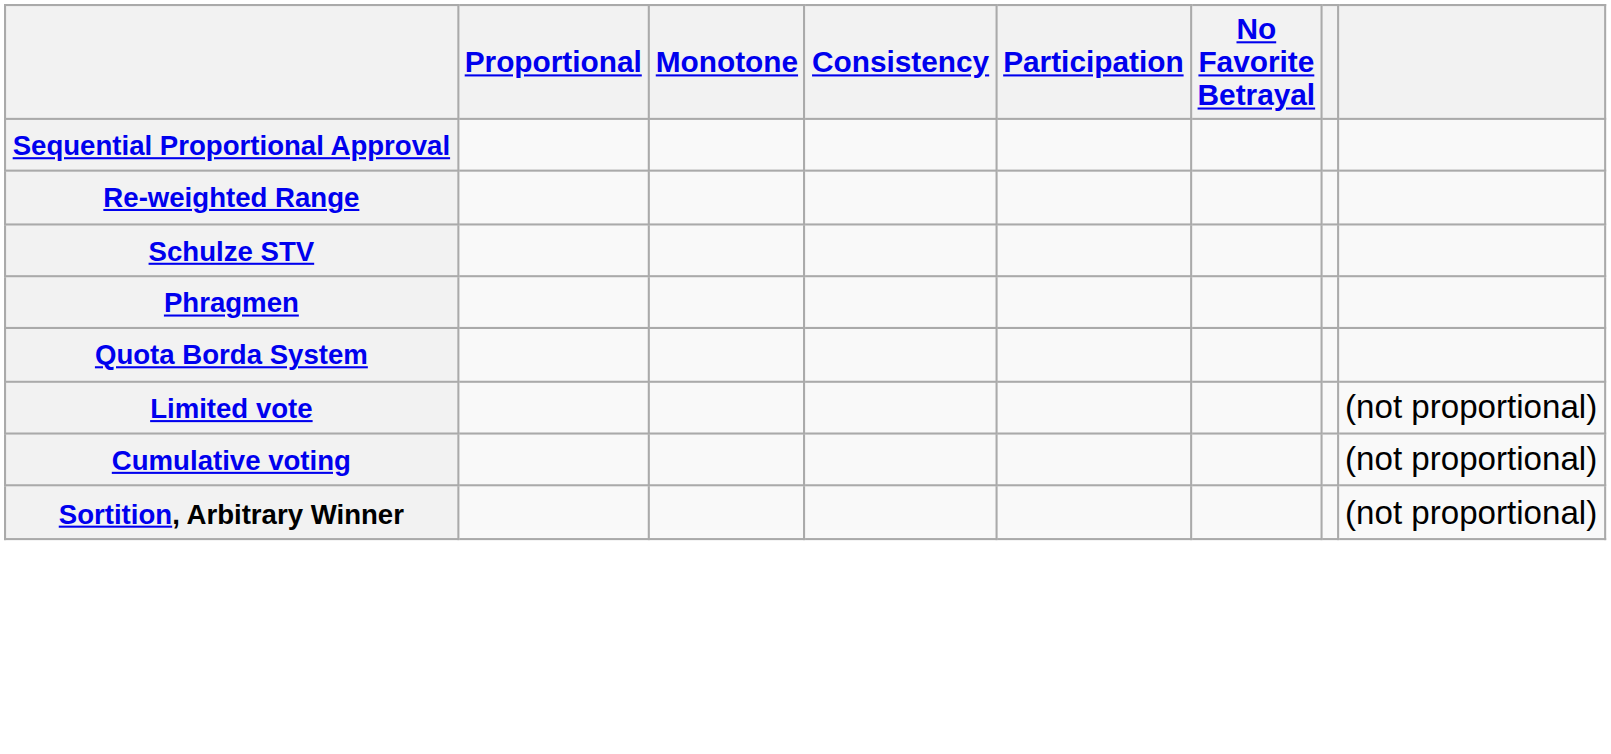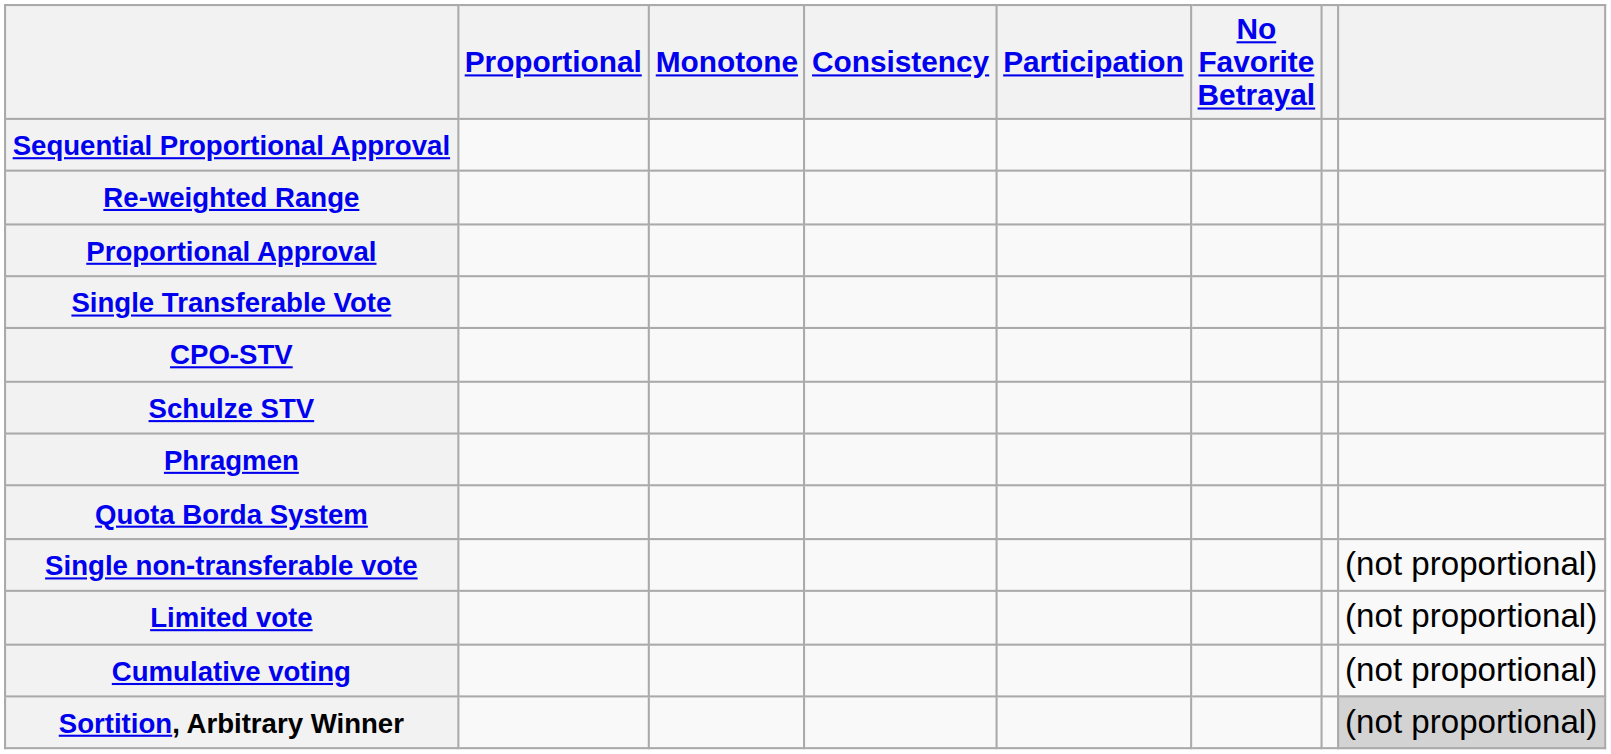+ row: (231, 251)
+ row: (231, 303)
+ row: (231, 356)
+ row: (231, 566)
(1471, 511) no background -> (1471, 721) lightgrey background
